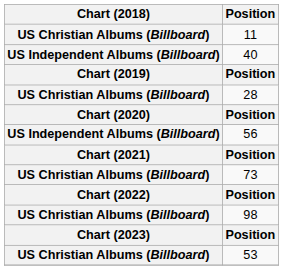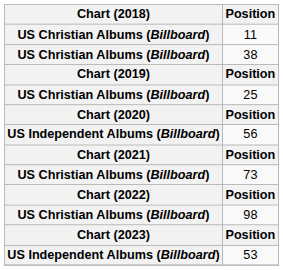(113, 54) US Independent Albums (Billboard) -> (113, 54) US Christian Albums (Billboard)
(250, 54) 40 -> (250, 54) 38
(250, 94) 28 -> (250, 94) 25
(113, 255) US Christian Albums (Billboard) -> (113, 255) US Independent Albums (Billboard)
